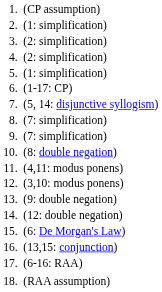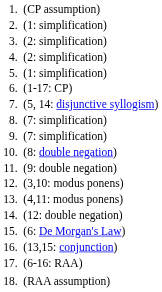(73, 168) (4,11: modus ponens) -> (70, 168) (9: double negation)
(70, 199) (9: double negation) -> (73, 199) (4,11: modus ponens)
